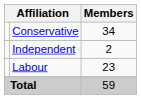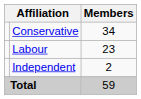rows swapped: (30, 67) <-> (44, 49)
